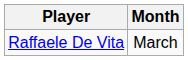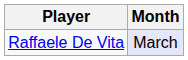(155, 42) no background -> (155, 42) lavender background
